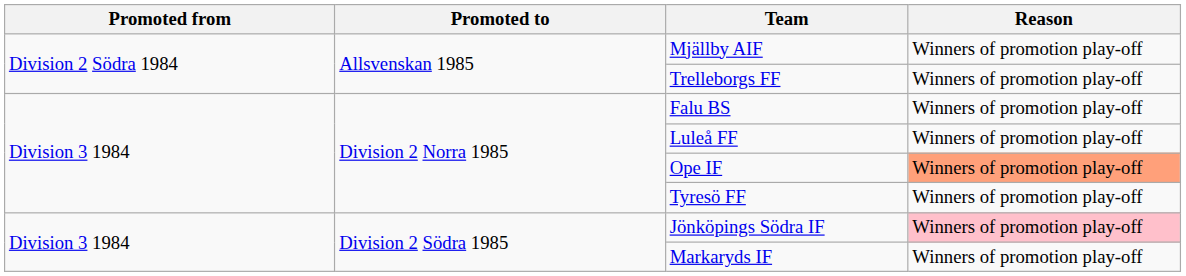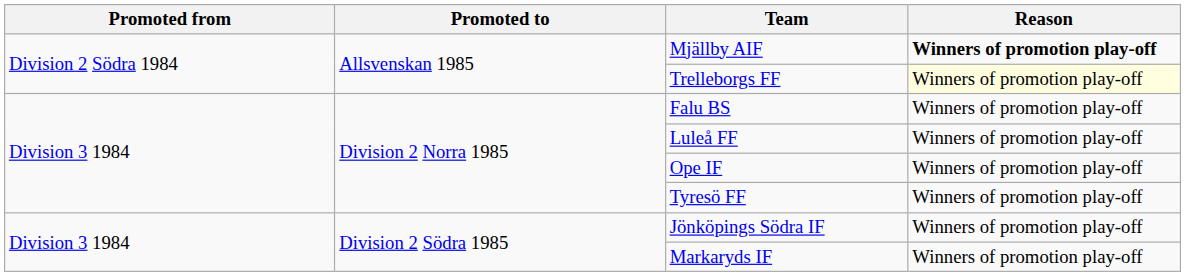(1027, 49) normal -> (1034, 49) bold
(1027, 78) no background -> (1027, 78) lightyellow background
(1027, 167) lightsalmon background -> (1027, 167) no background
(1027, 227) pink background -> (1027, 227) no background
